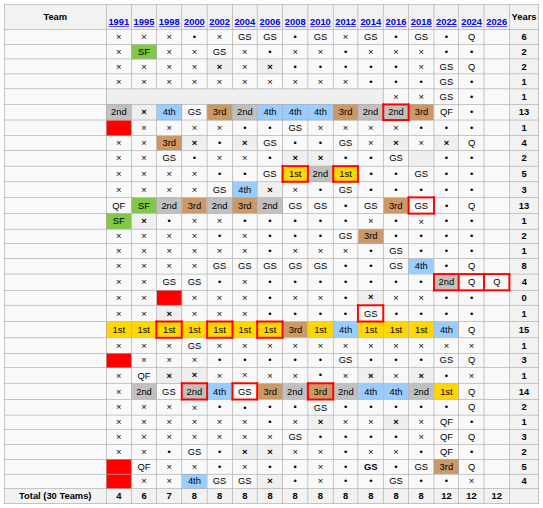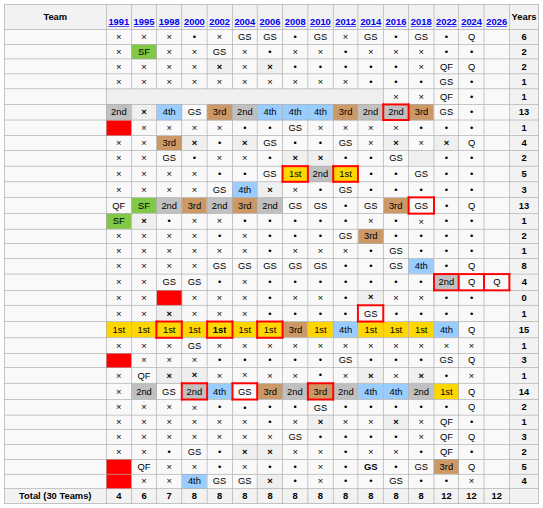(446, 67) GS -> (446, 67) QF
(446, 97) GS -> (446, 97) QF
(446, 113) QF -> (446, 113) GS
(220, 330) normal -> (220, 330) bold
